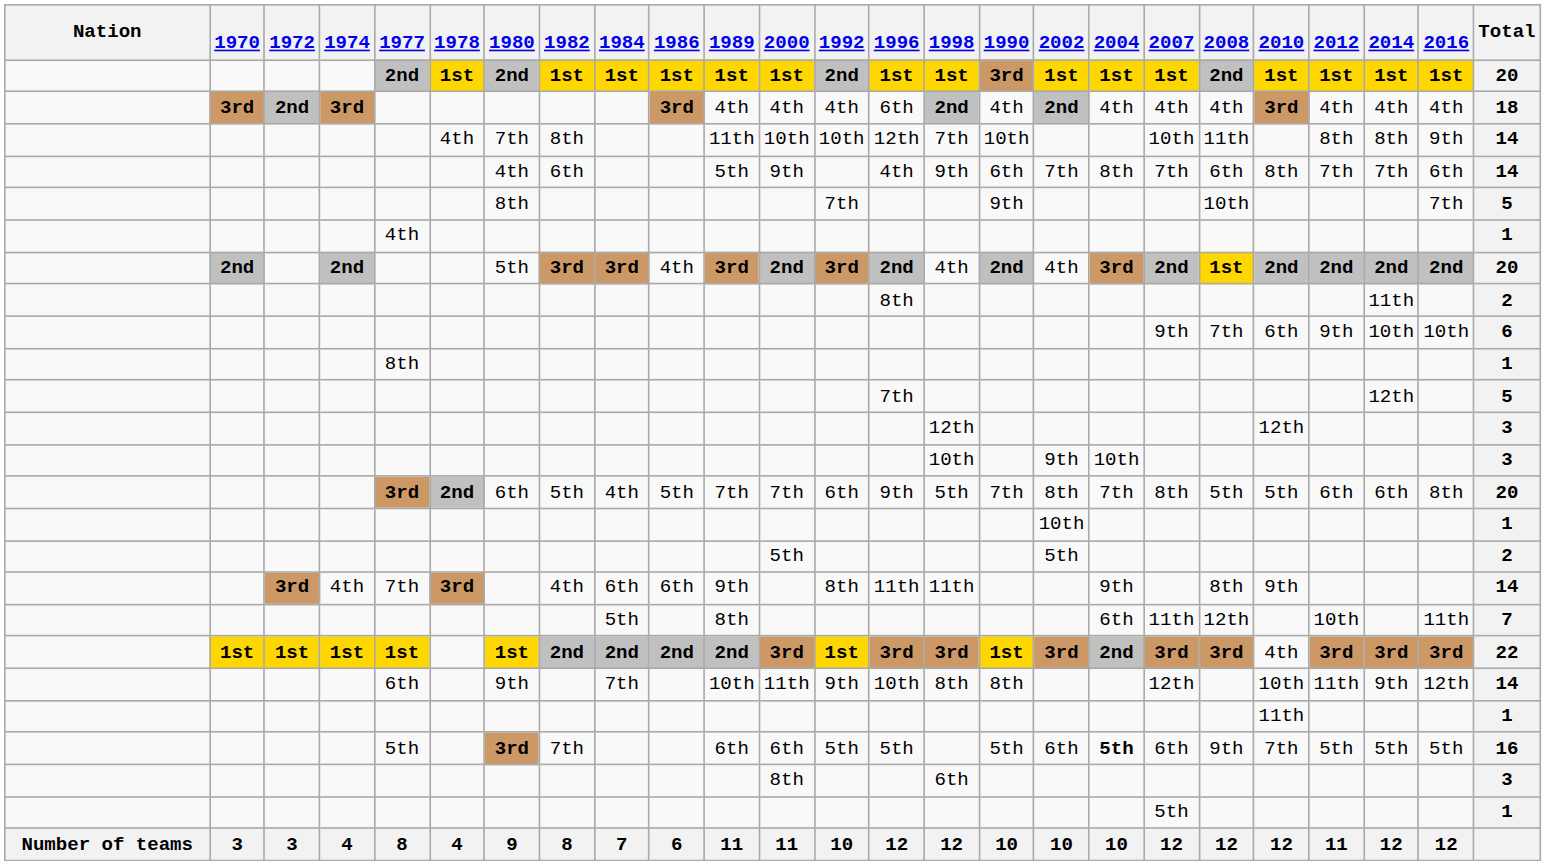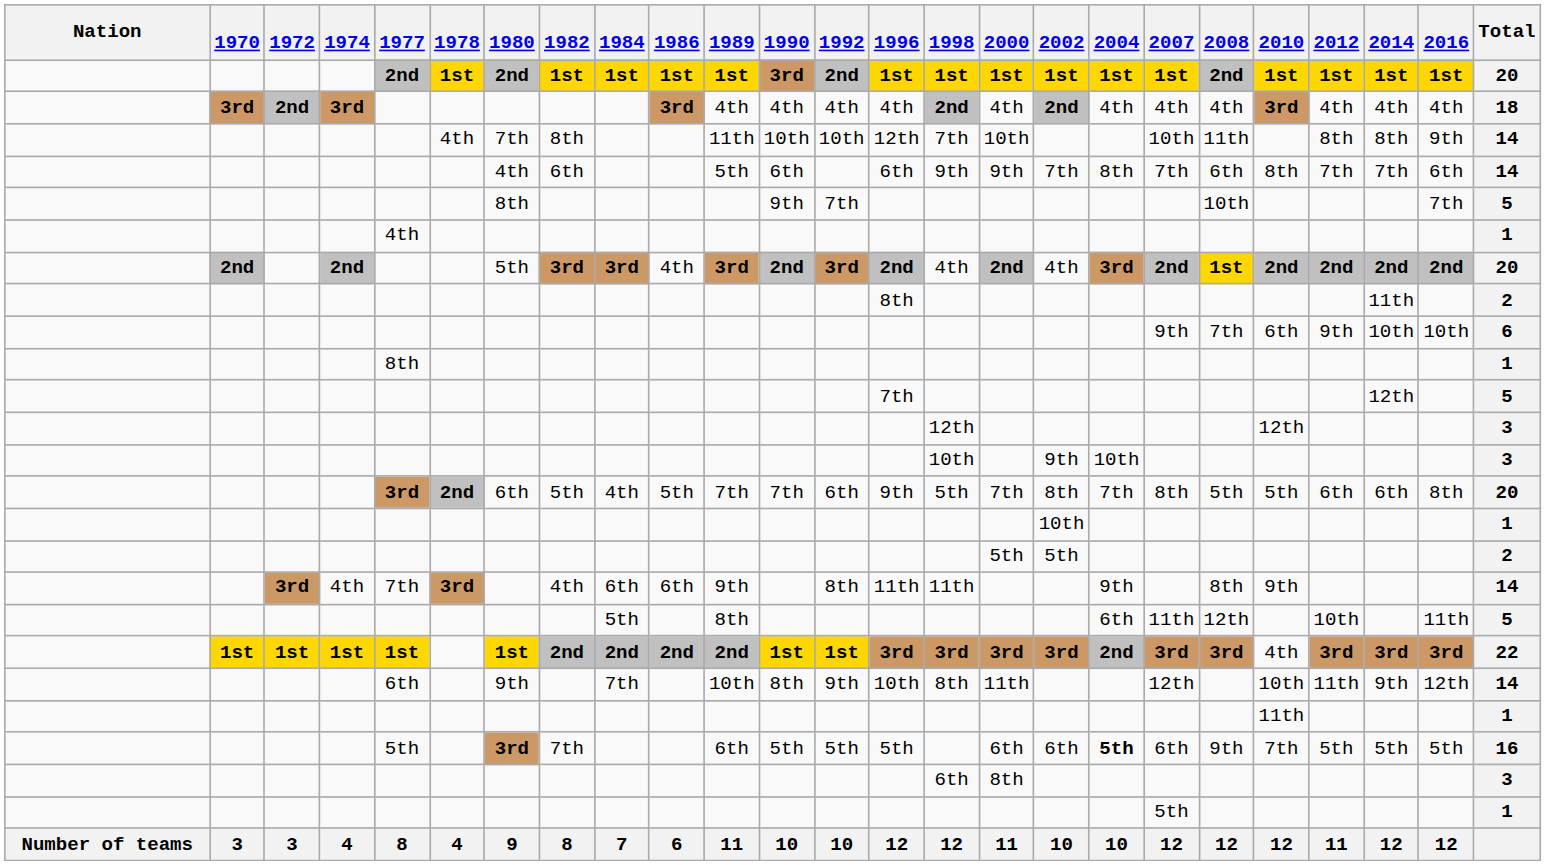columns swapped: (1007, 43) <-> (787, 43)
(897, 107) 6th -> (897, 107) 4th
(897, 172) 4th -> (897, 172) 6th
(1507, 620) 7 -> (1507, 620) 5
